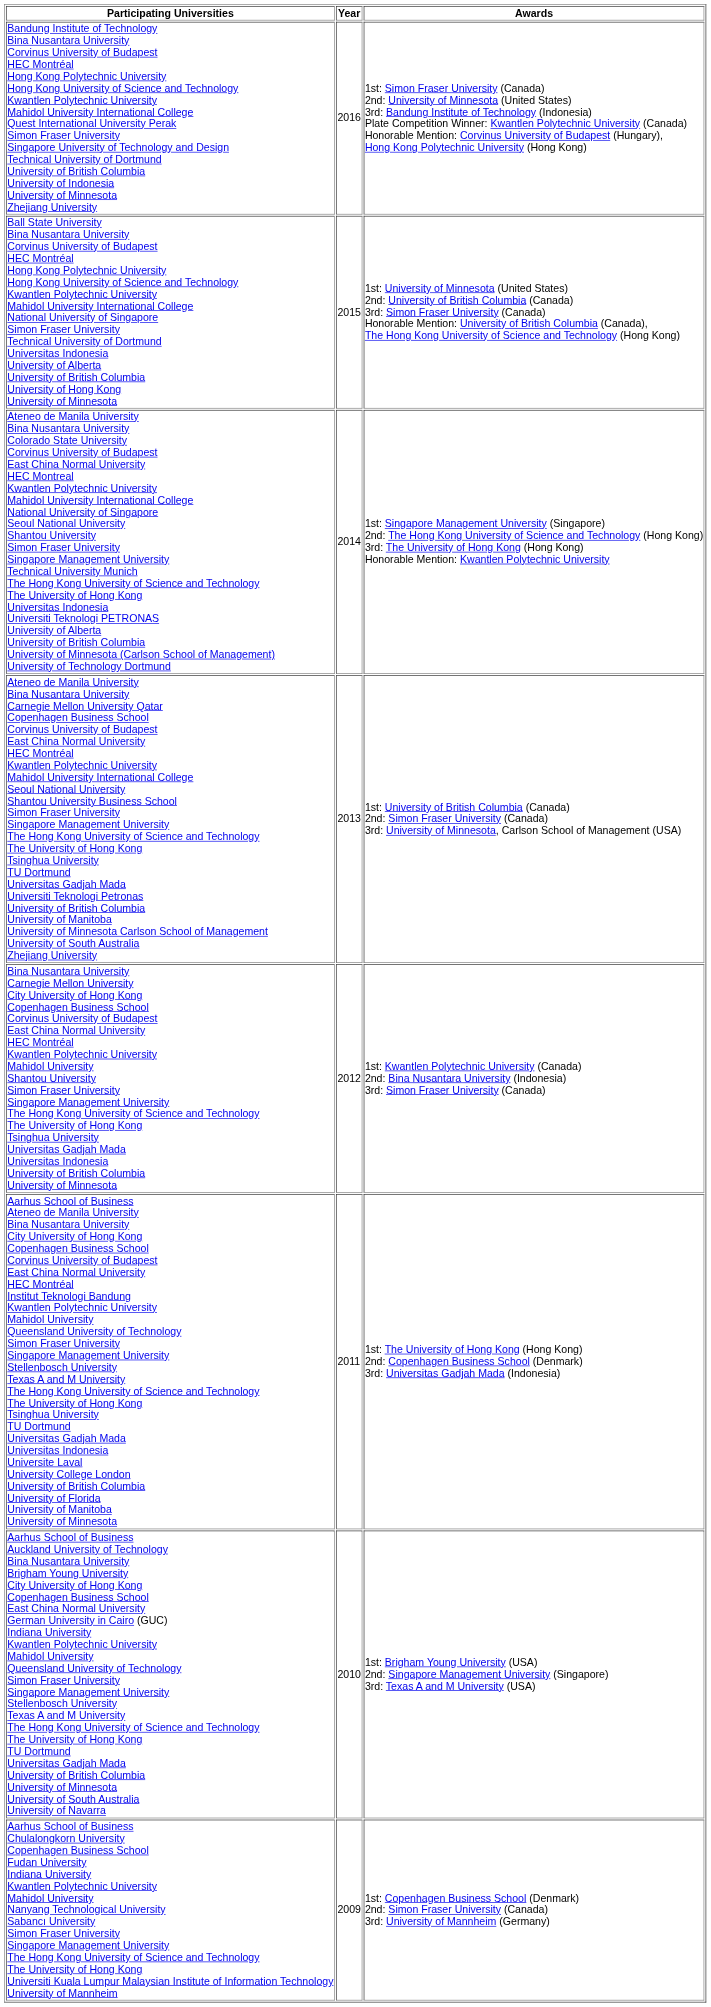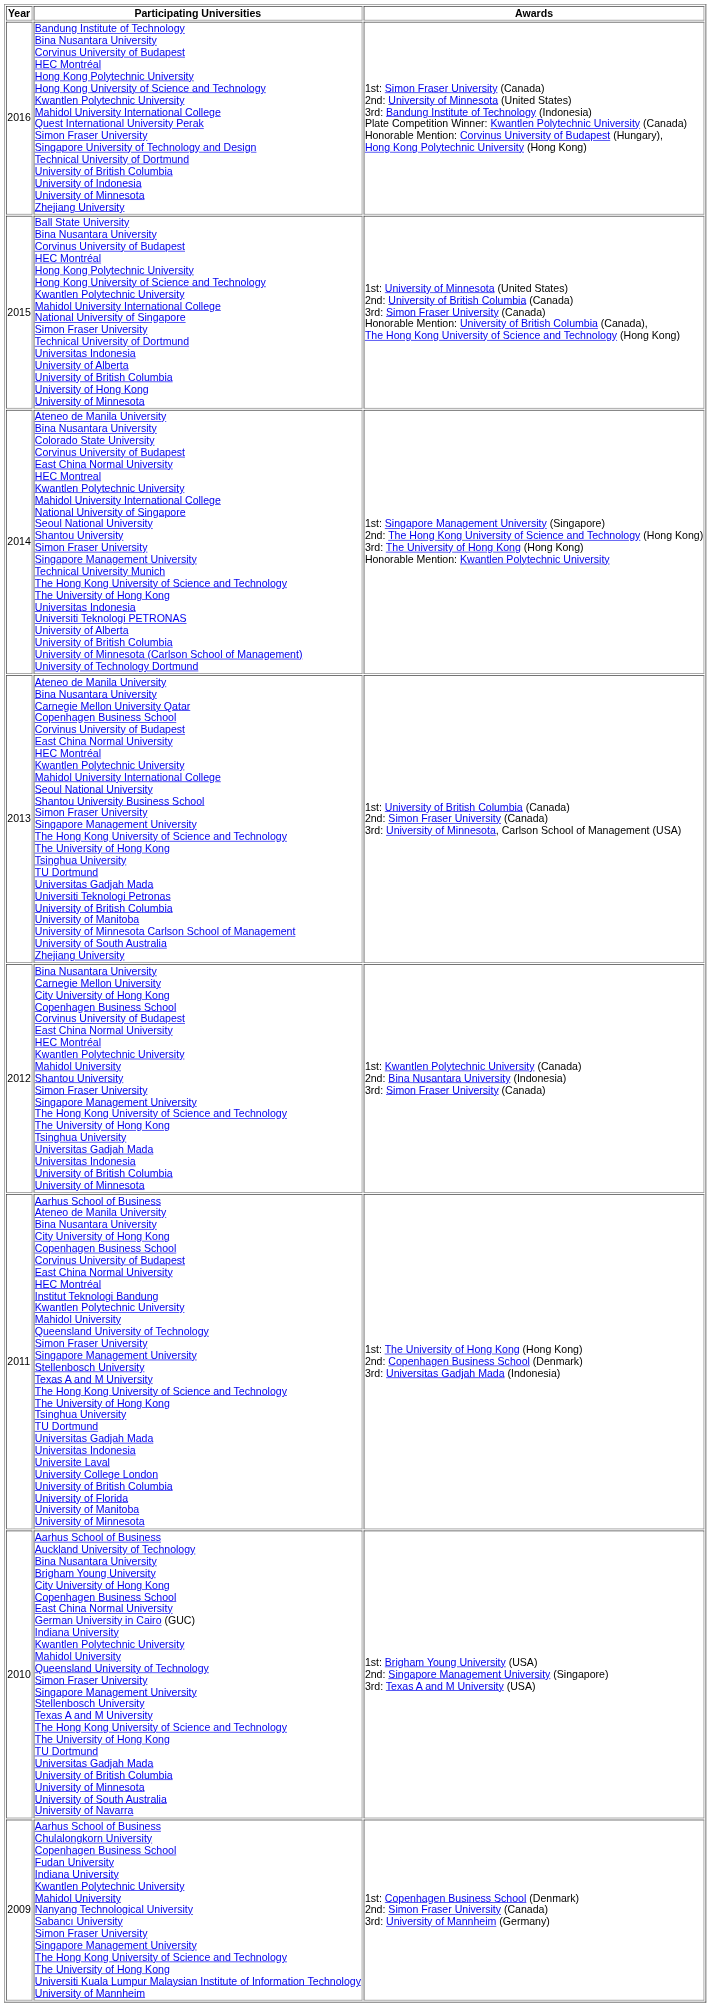columns swapped: (349, 13) <-> (170, 13)
